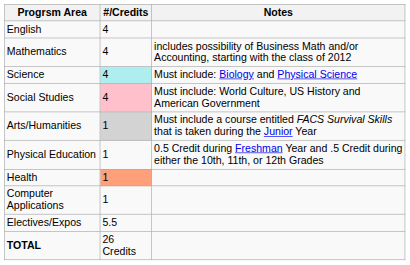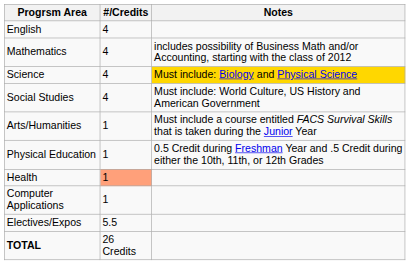(105, 74) paleturquoise background -> (105, 74) no background
(256, 74) no background -> (256, 74) gold background
(105, 97) pink background -> (105, 97) no background
(105, 126) lightgrey background -> (105, 126) no background
